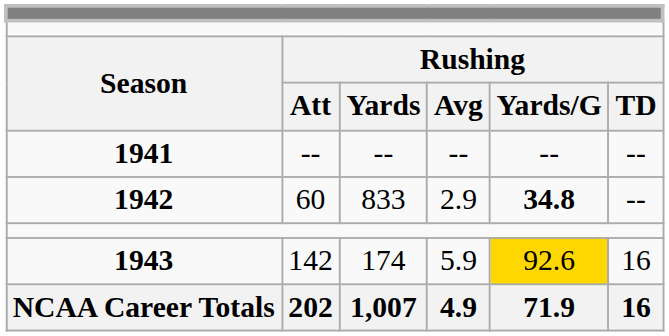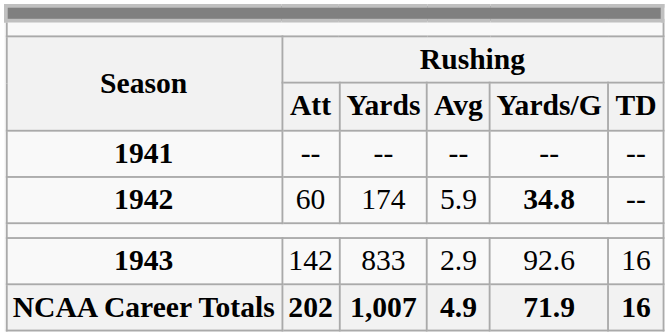(383, 199) 833 -> (383, 199) 174
(458, 199) 2.9 -> (458, 199) 5.9
(383, 260) 174 -> (383, 260) 833
(458, 260) 5.9 -> (458, 260) 2.9
(549, 260) gold background -> (549, 260) no background
